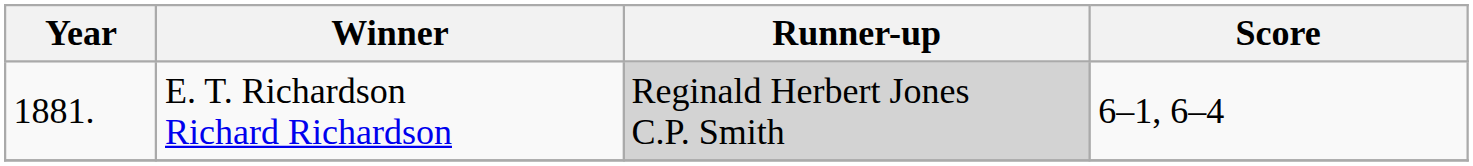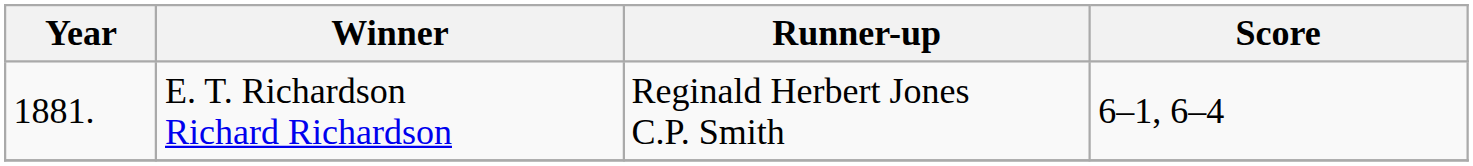(801, 110) lightgrey background -> (801, 110) no background
